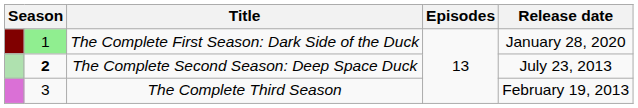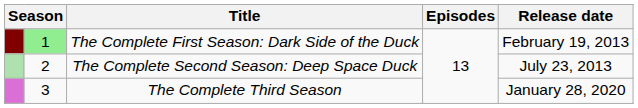(566, 41) January 28, 2020 -> (566, 41) February 19, 2013
(45, 66) bold -> (45, 66) normal
(566, 90) February 19, 2013 -> (566, 90) January 28, 2020
